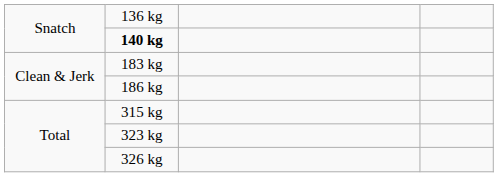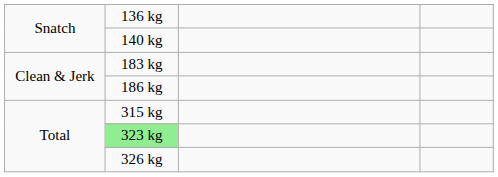(142, 40) bold -> (142, 40) normal
(142, 135) no background -> (142, 135) lightgreen background
